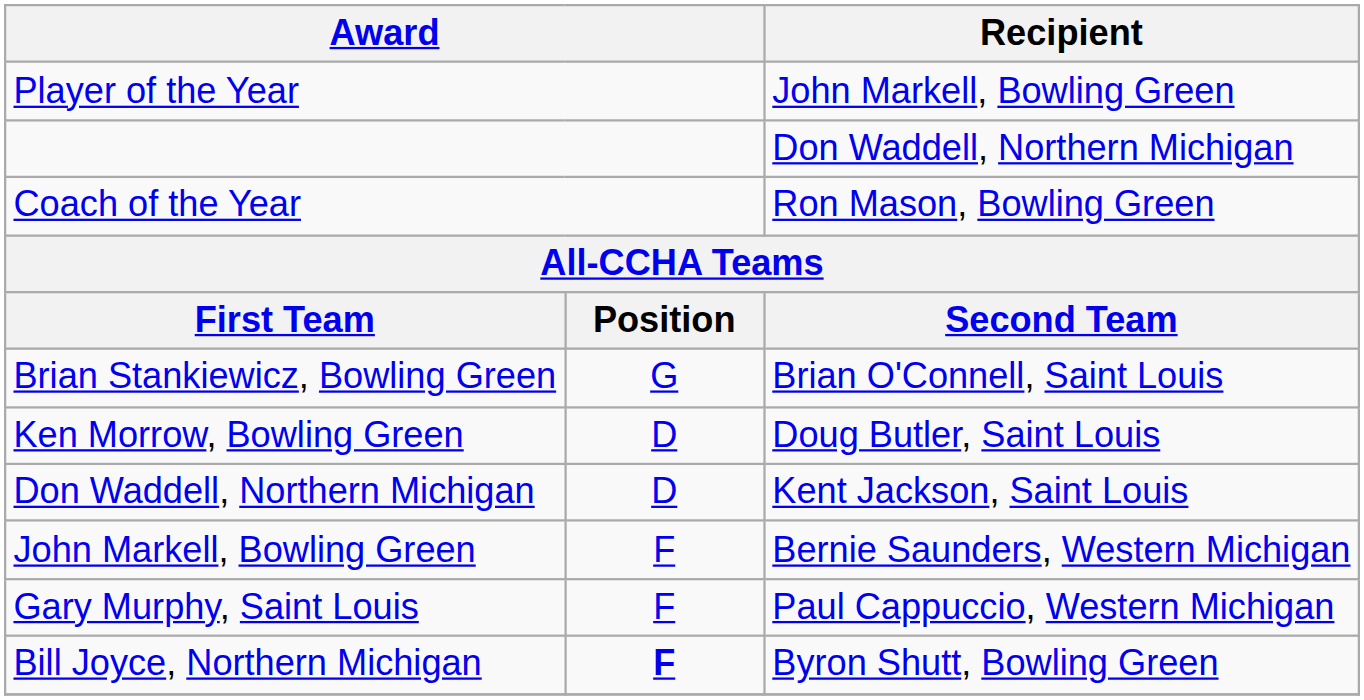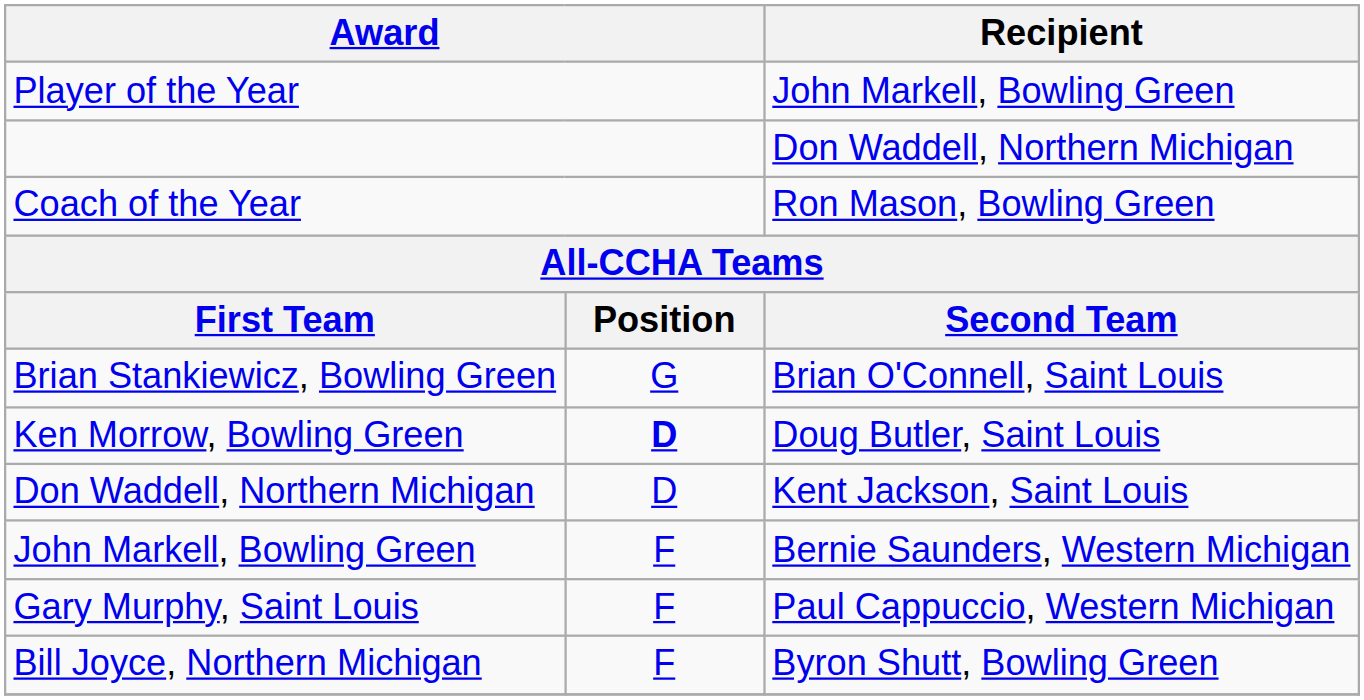(664, 434) normal -> (664, 434) bold
(664, 663) bold -> (664, 663) normal
